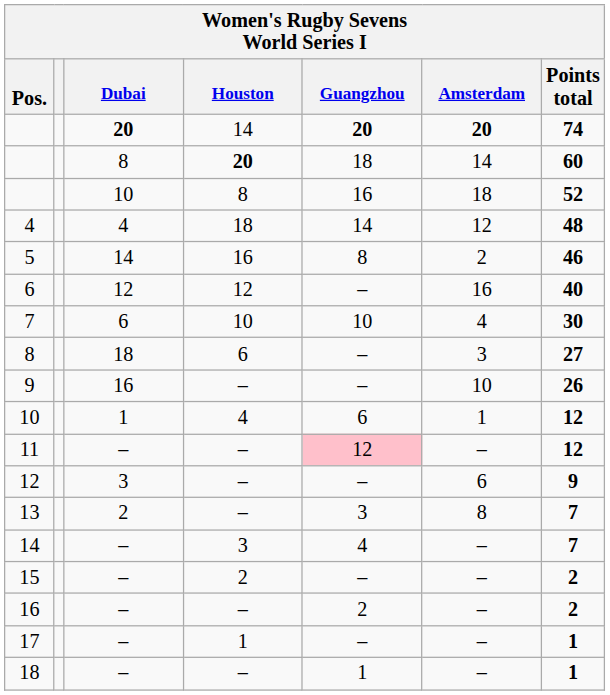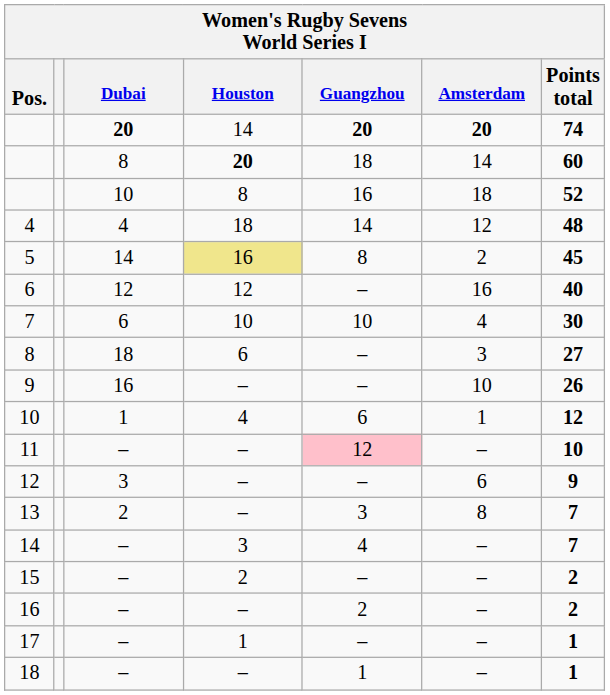(243, 257) no background -> (243, 257) khaki background
(573, 257) 46 -> (573, 257) 45
(573, 449) 12 -> (573, 449) 10
